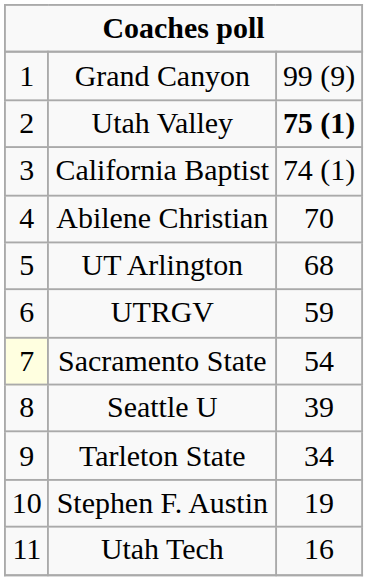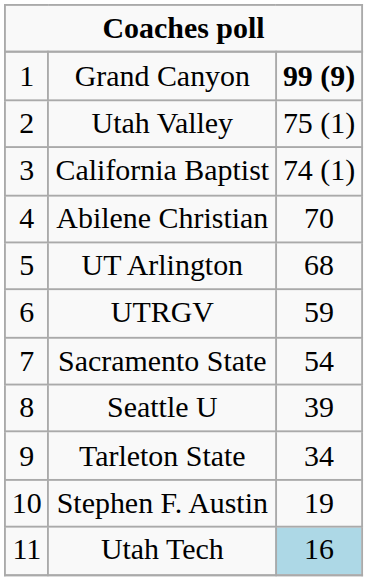(319, 75) normal -> (319, 75) bold
(319, 123) bold -> (319, 123) normal
(27, 360) lightyellow background -> (27, 360) no background
(319, 550) no background -> (319, 550) lightblue background
